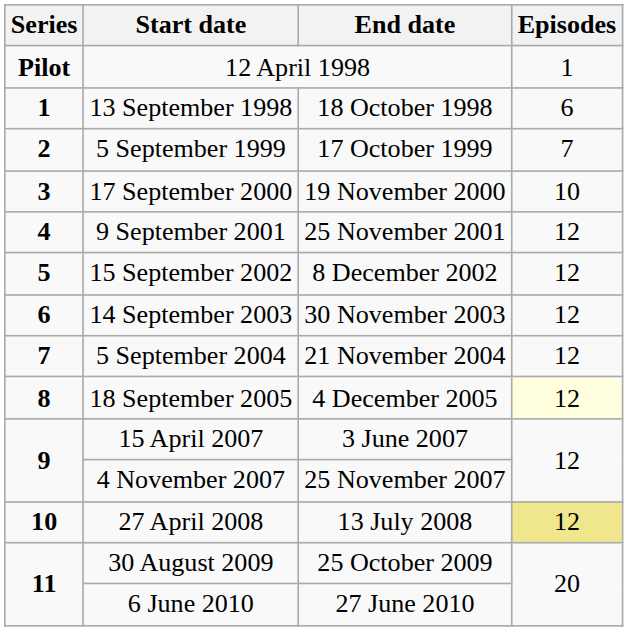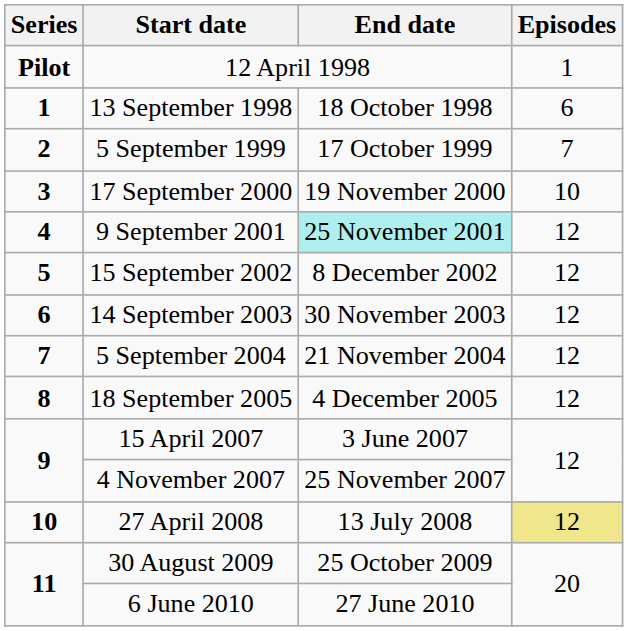(405, 231) no background -> (405, 231) paleturquoise background
(567, 397) lightyellow background -> (567, 397) no background
